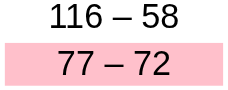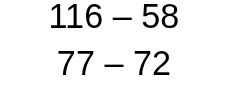(114, 63) pink background -> (114, 63) no background
